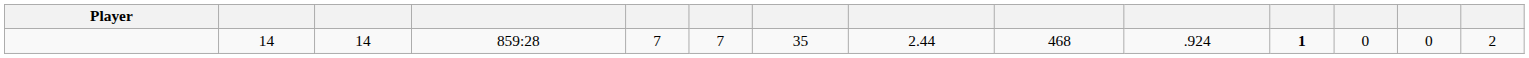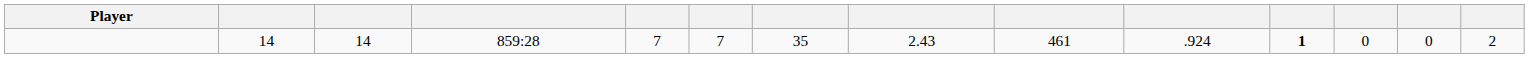(922, 41) 2.44 -> (922, 41) 2.43
(1059, 41) 468 -> (1059, 41) 461
